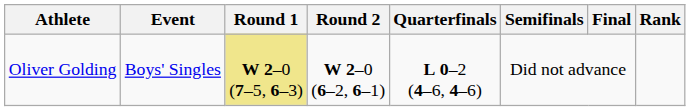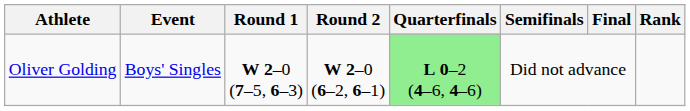(266, 80) khaki background -> (266, 80) no background
(445, 80) no background -> (445, 80) lightgreen background
